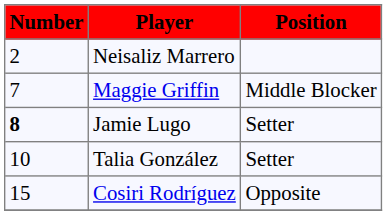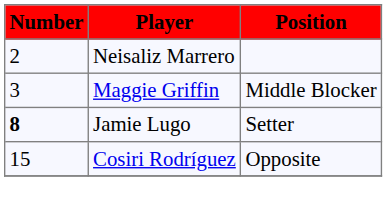(15, 90) 7 -> (15, 90) 3
- row: (156, 158)
